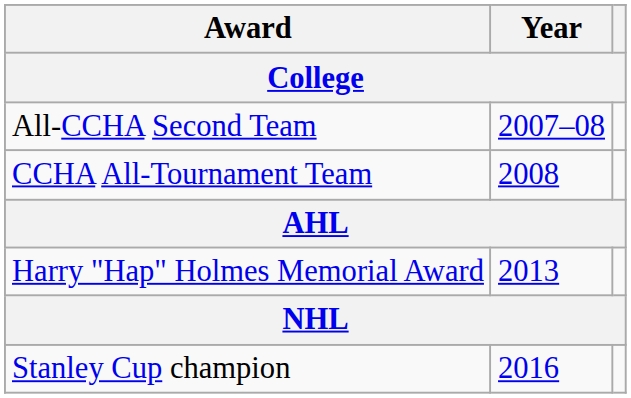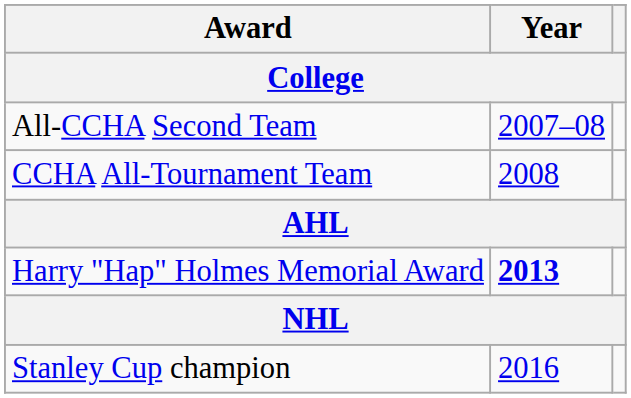(529, 271) normal -> (529, 271) bold
